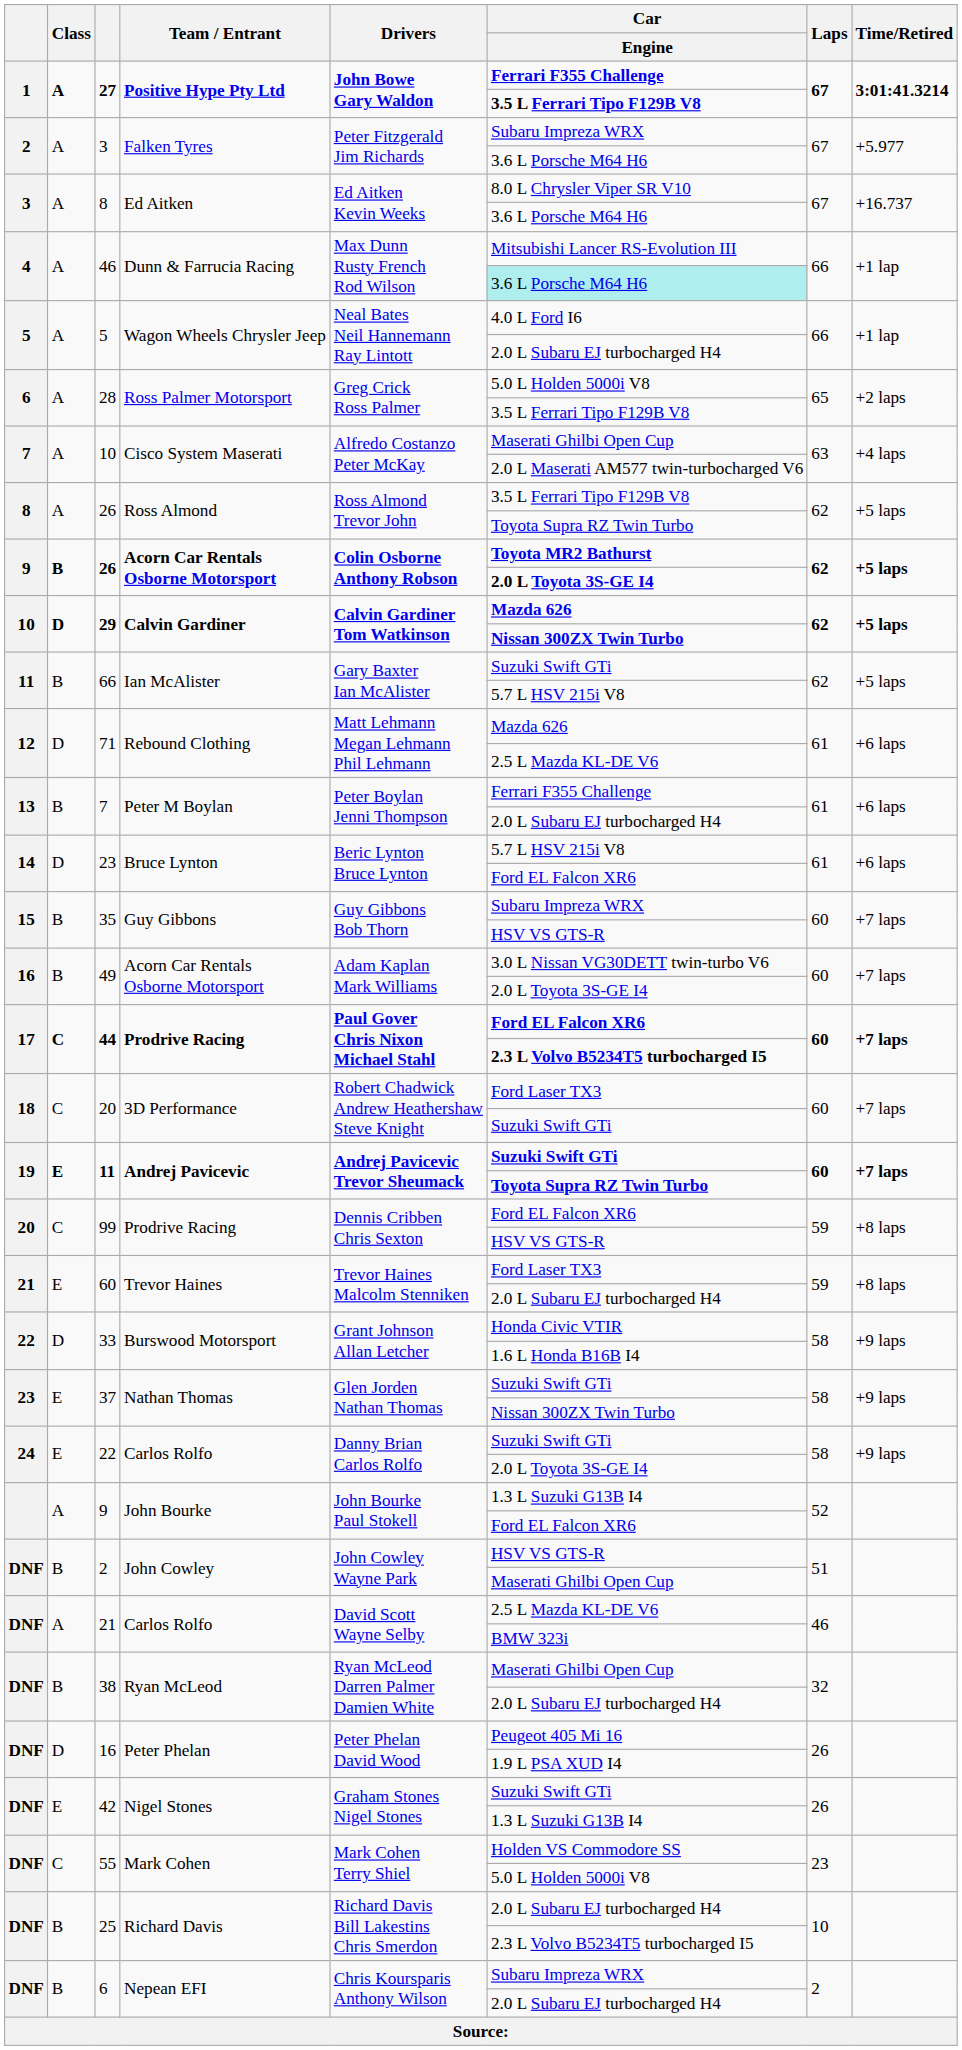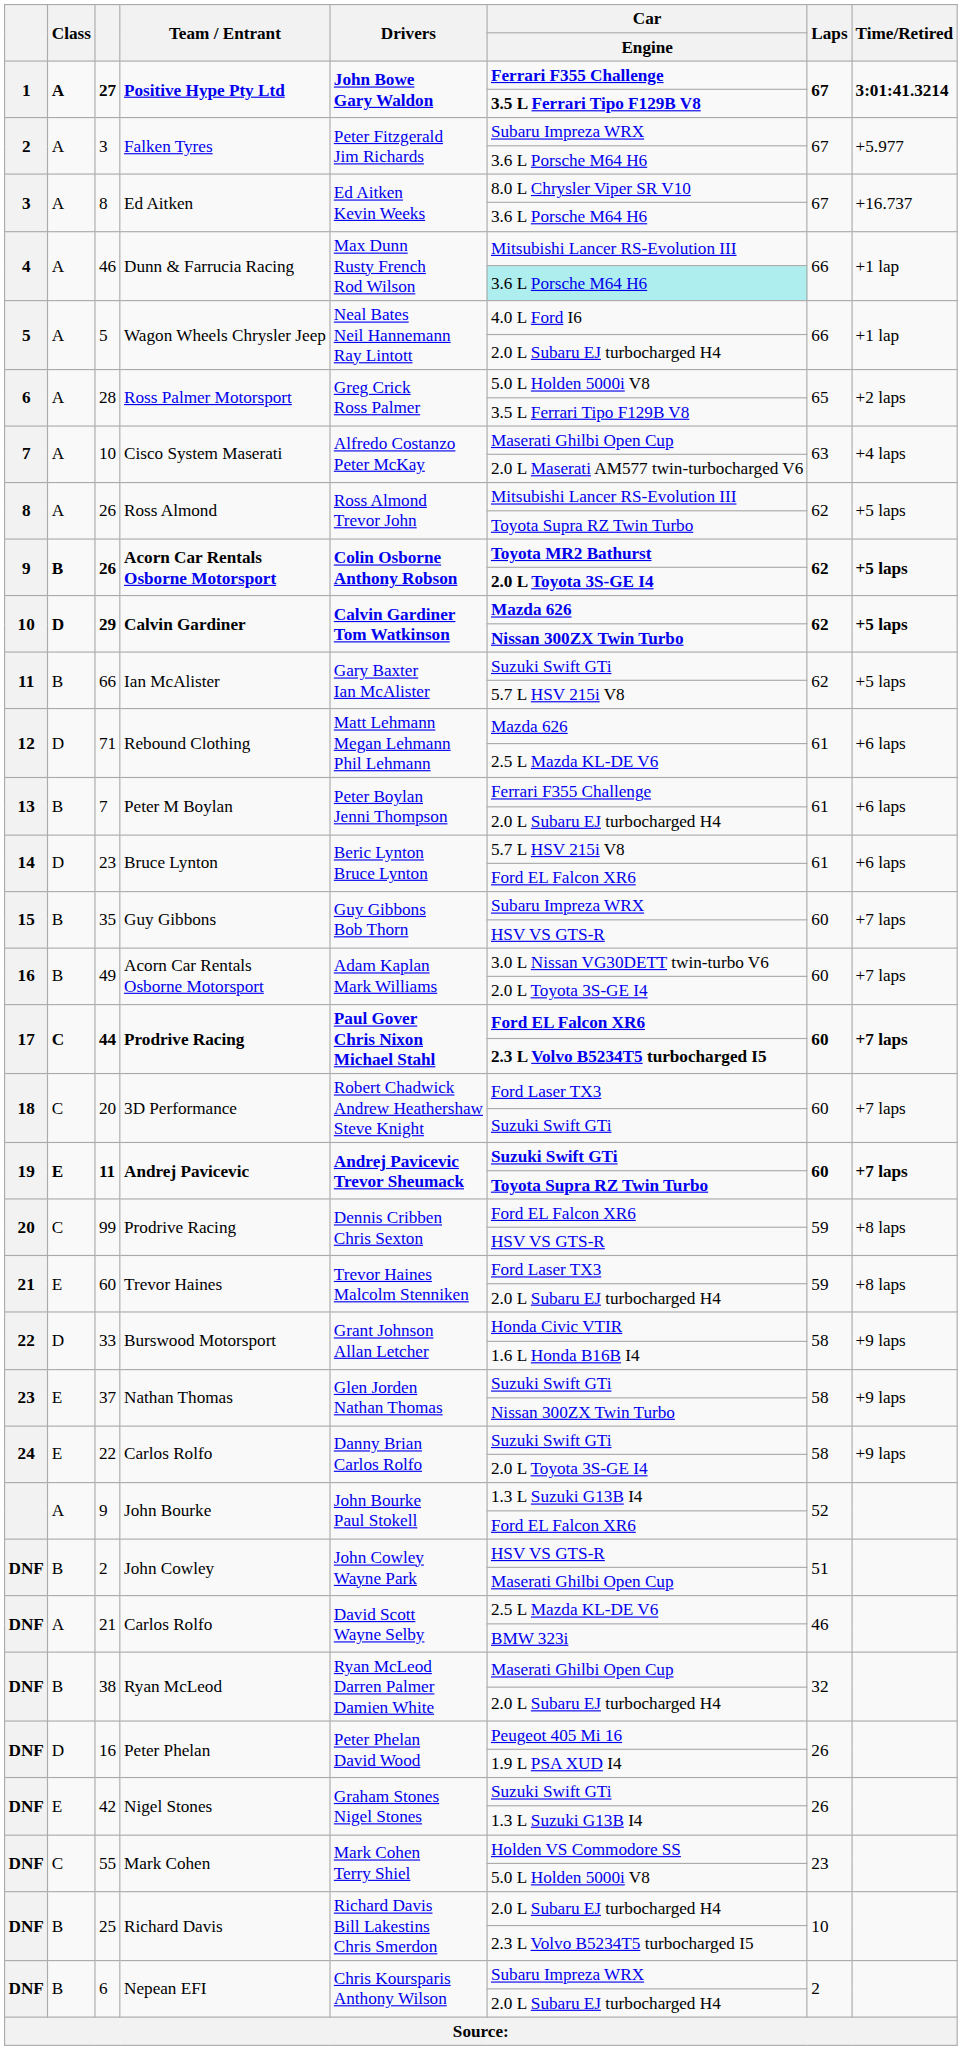(590, 496) 3.5 L Ferrari Tipo F129B V8 -> (614, 496) Mitsubishi Lancer RS-Evolution III
